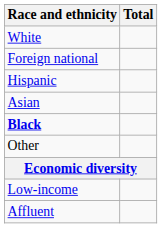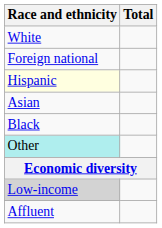(32, 80) no background -> (32, 80) lightyellow background
(24, 124) bold -> (24, 124) normal
(23, 146) no background -> (23, 146) paleturquoise background
(43, 189) no background -> (43, 189) lightgrey background
